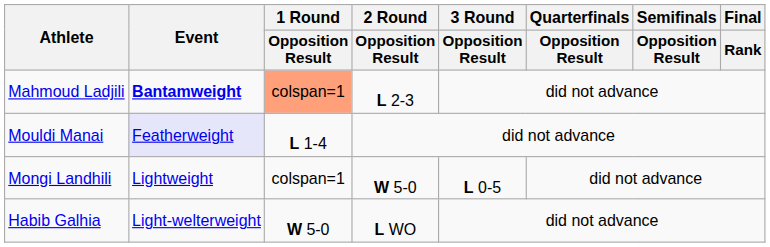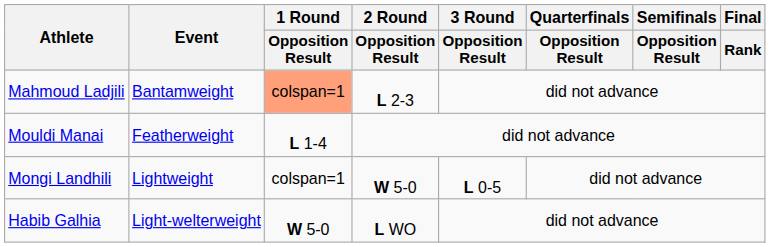(187, 92) bold -> (183, 92) normal
(183, 135) lavender background -> (183, 135) no background
